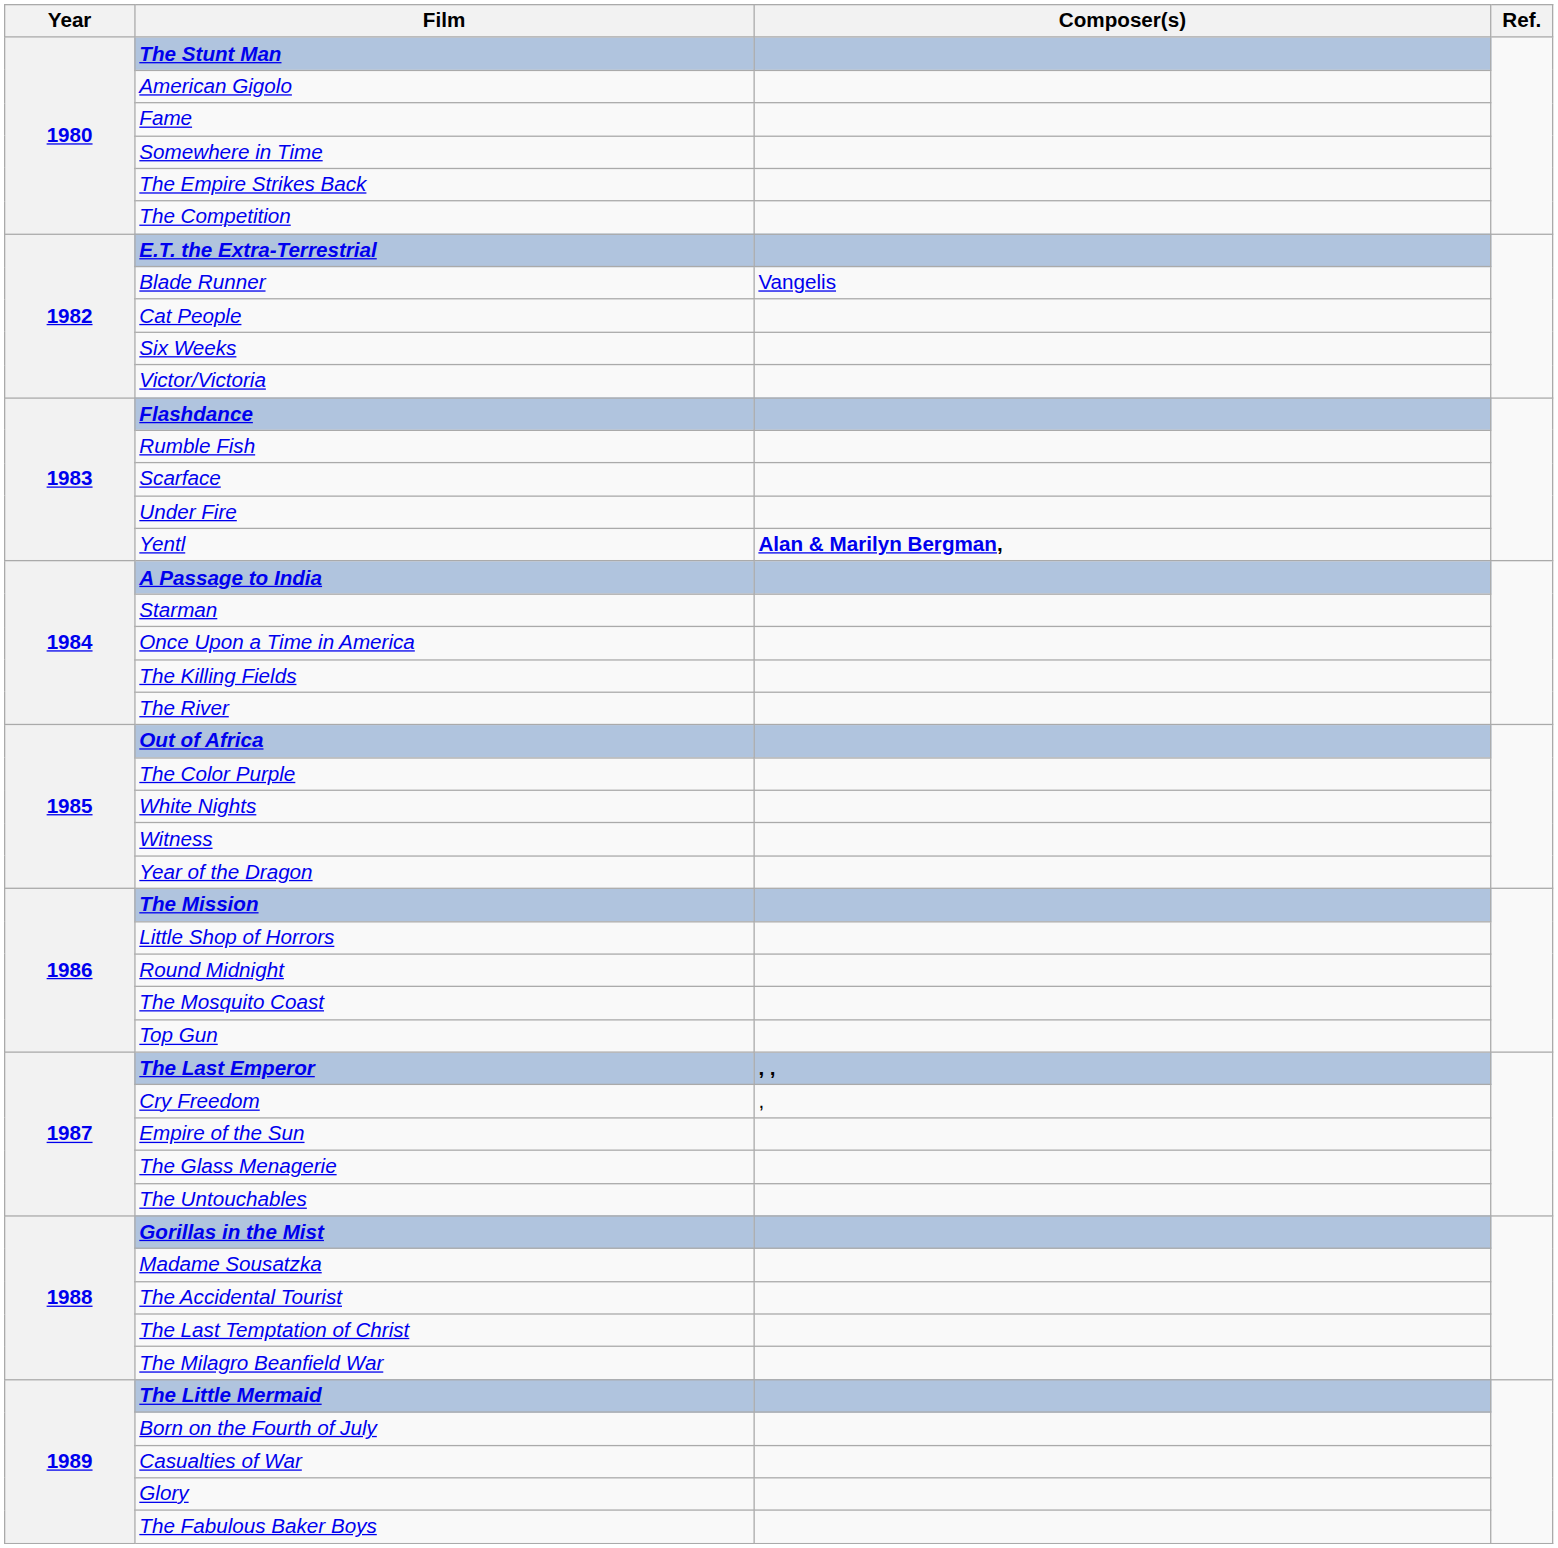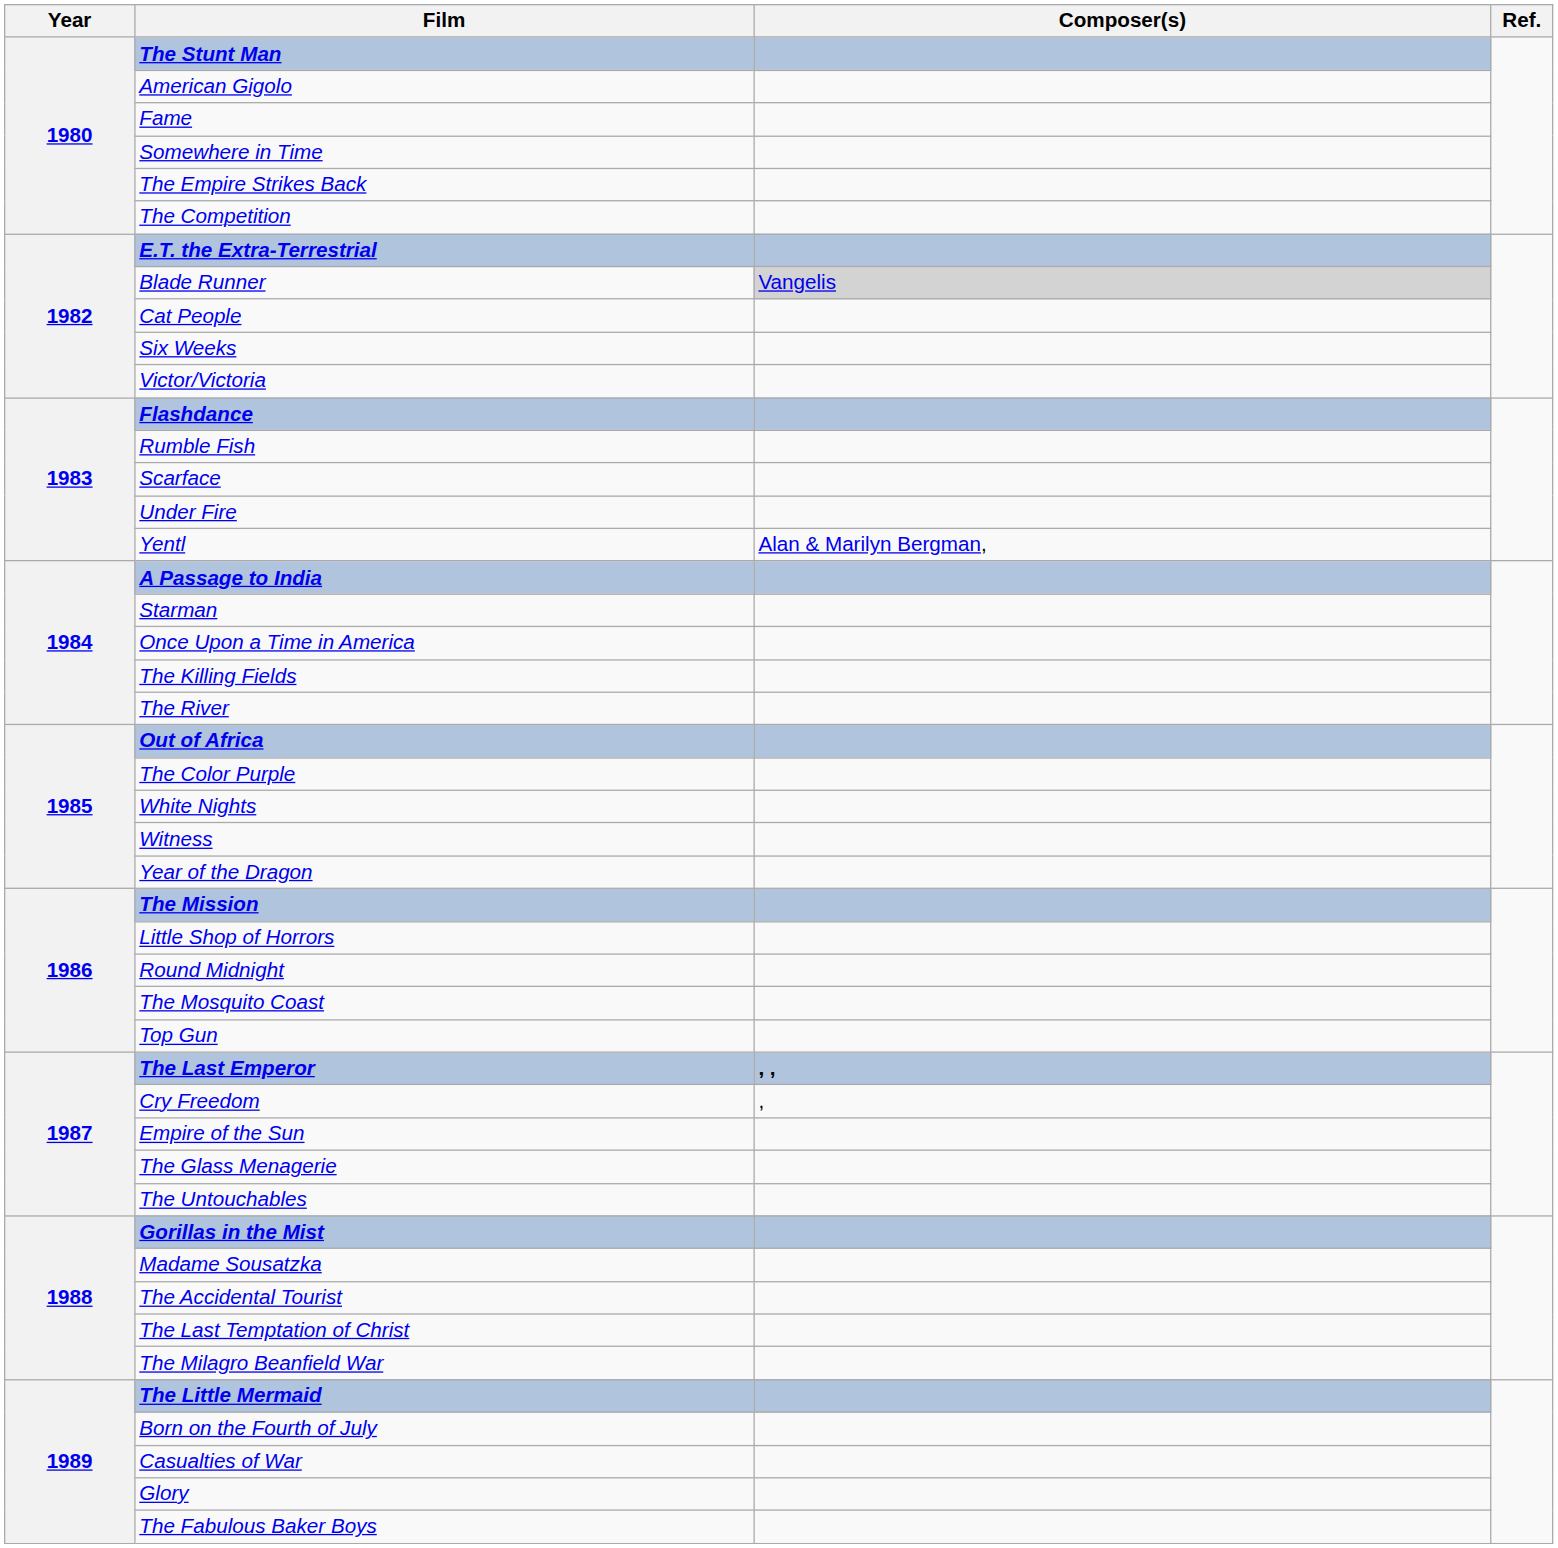(797, 282) no background -> (797, 282) lightgrey background
(881, 544) bold -> (873, 544) normal
